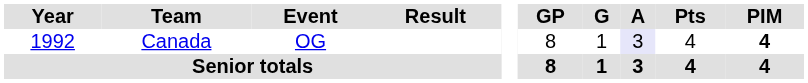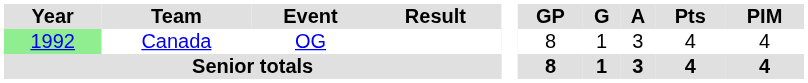(53, 41) no background -> (53, 41) lightgreen background
(638, 41) lavender background -> (638, 41) no background
(765, 41) bold -> (765, 41) normal
